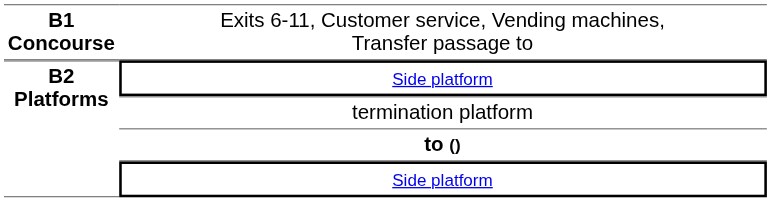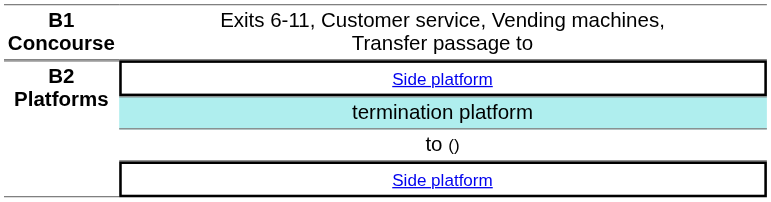(442, 112) no background -> (442, 112) paleturquoise background
(442, 144) bold -> (442, 144) normal
